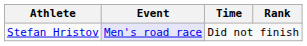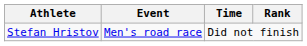(153, 32) lavender background -> (153, 32) no background
